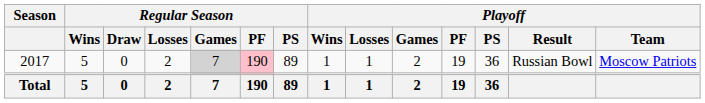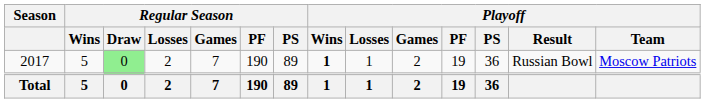(124, 61) no background -> (124, 61) lightgreen background
(216, 61) lightgrey background -> (216, 61) no background
(257, 61) pink background -> (257, 61) no background
(327, 61) normal -> (327, 61) bold
